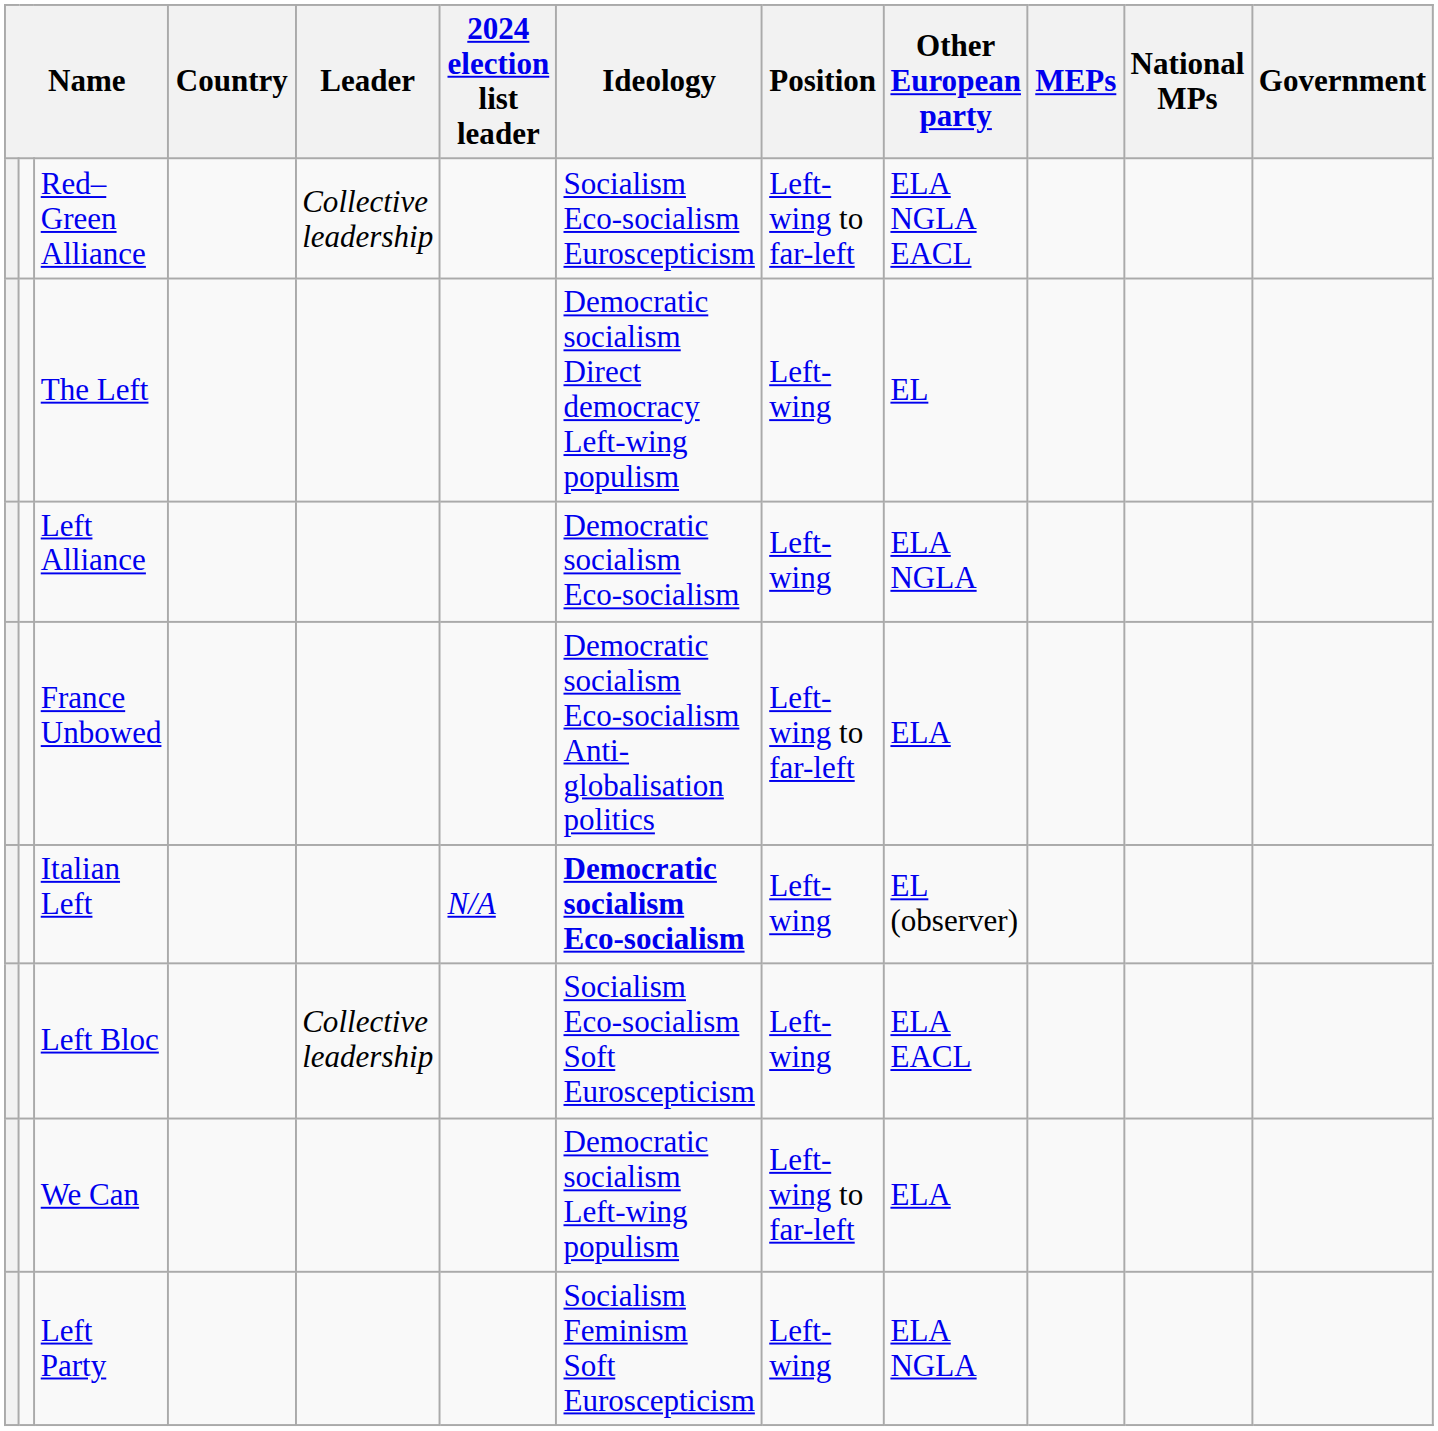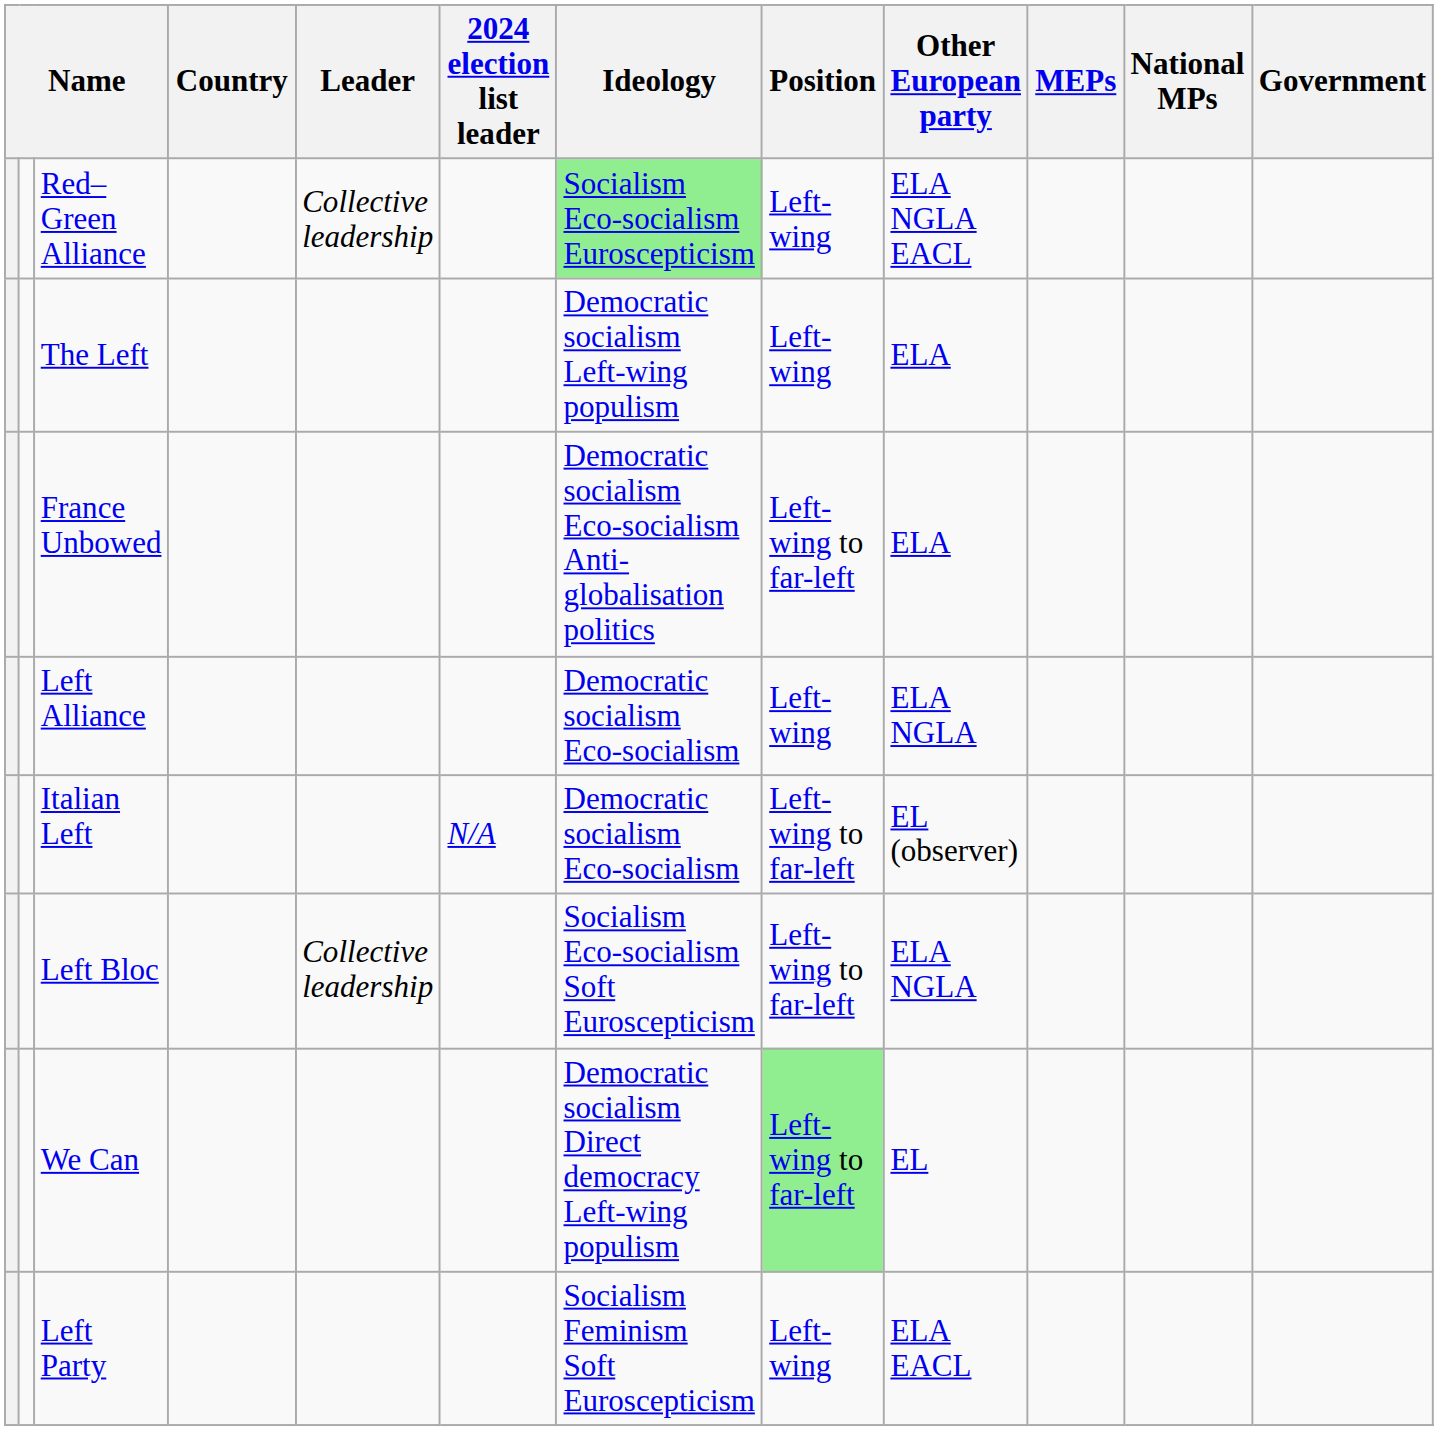(659, 218) no background -> (659, 218) lightgreen background
(816, 218) Left-wing to far-left -> (800, 218) Left-wing
(636, 389) Democratic socialism Direct democracy Left-wing populism -> (636, 354) Democratic socialism Left-wing populism
(909, 389) EL -> (921, 354) ELA
rows swapped: (93, 543) <-> (101, 714)
(654, 903) bold -> (651, 833) normal
(800, 903) Left-wing -> (816, 833) Left-wing to far-left
(800, 1040) Left-wing -> (816, 970) Left-wing to far-left
(931, 1040) ELA EACL -> (934, 970) ELA NGLA
(636, 1194) Democratic socialism Left-wing populism -> (636, 1159) Democratic socialism Direct democracy Left-wing populism
(816, 1194) no background -> (816, 1159) lightgreen background
(921, 1194) ELA -> (909, 1159) EL
(934, 1348) ELA NGLA -> (931, 1348) ELA EACL
